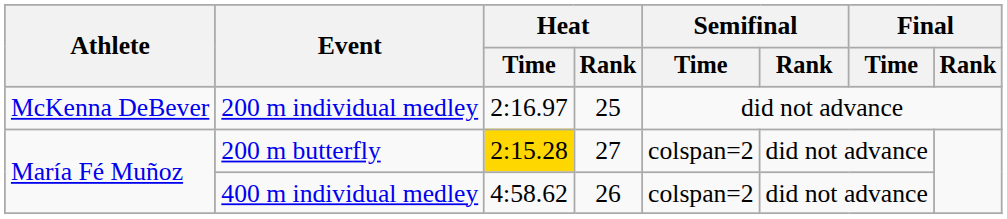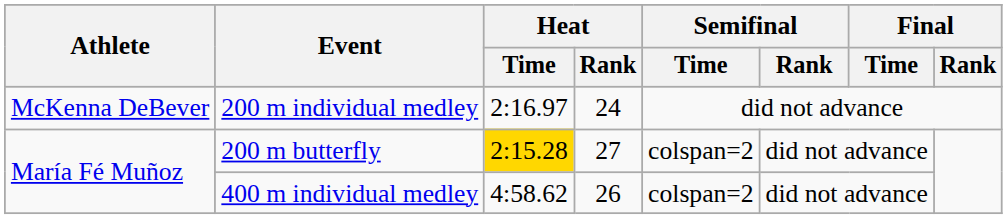(608, 108) 25 -> (608, 108) 24
